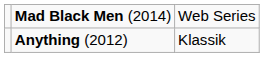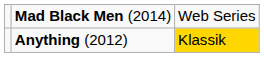(202, 40) no background -> (202, 40) gold background
